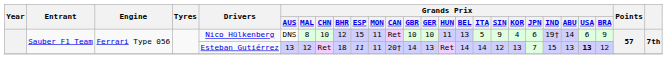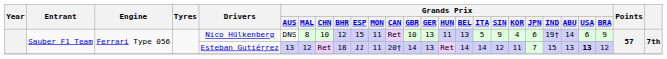(430, 36) 10 -> (430, 36) 13
(517, 48) 13 -> (517, 48) 11
